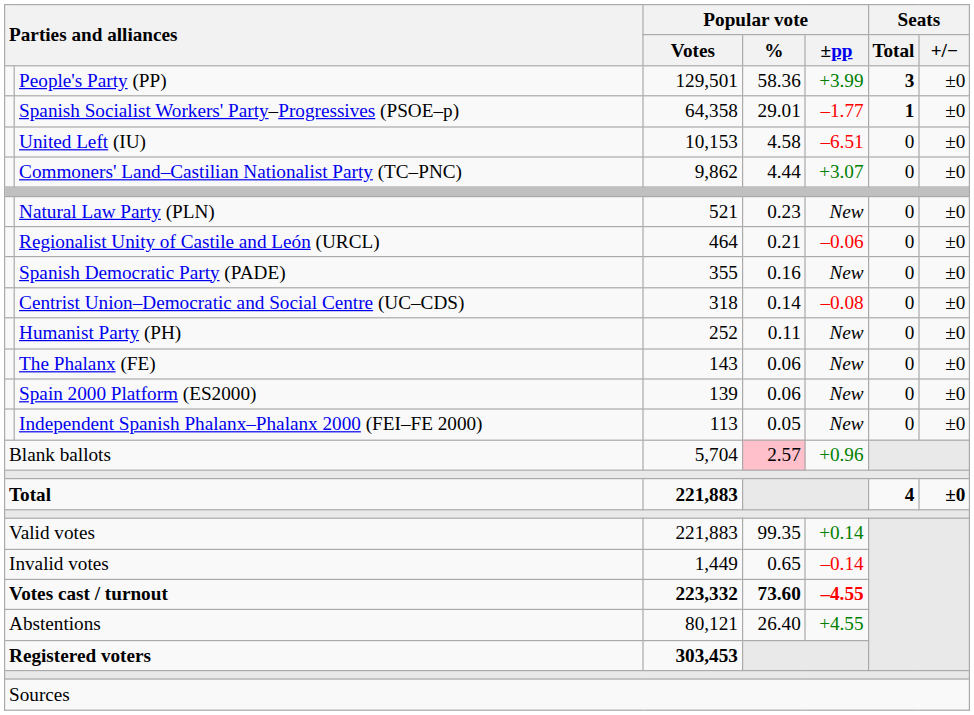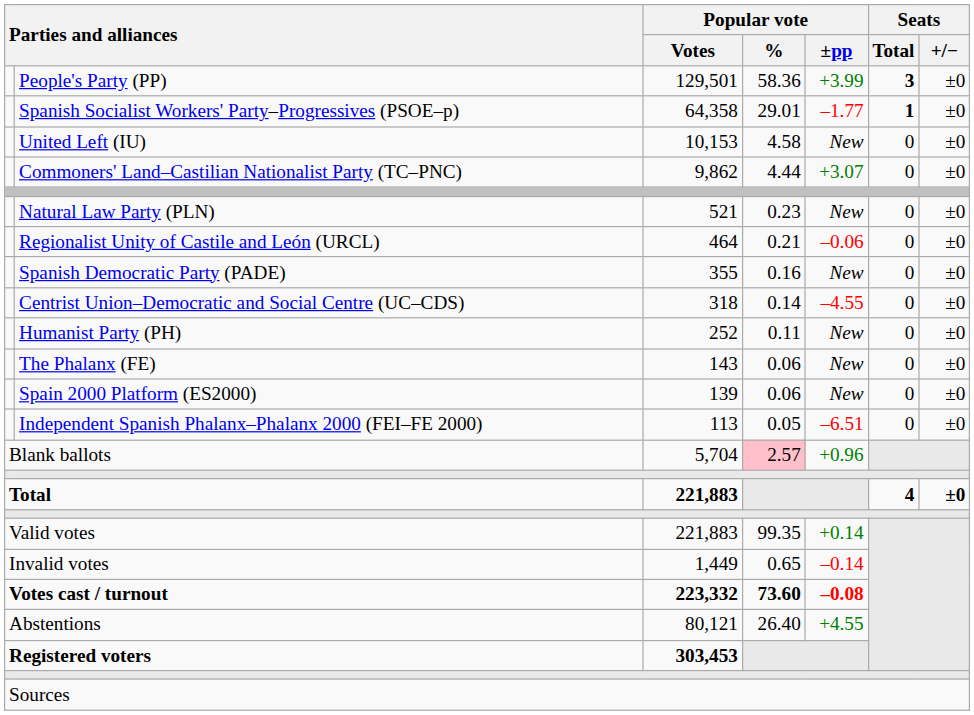(842, 141) –6.51 -> (847, 141) New
(842, 302) –0.08 -> (842, 302) –4.55
(847, 424) New -> (842, 424) –6.51
(842, 594) –4.55 -> (842, 594) –0.08
